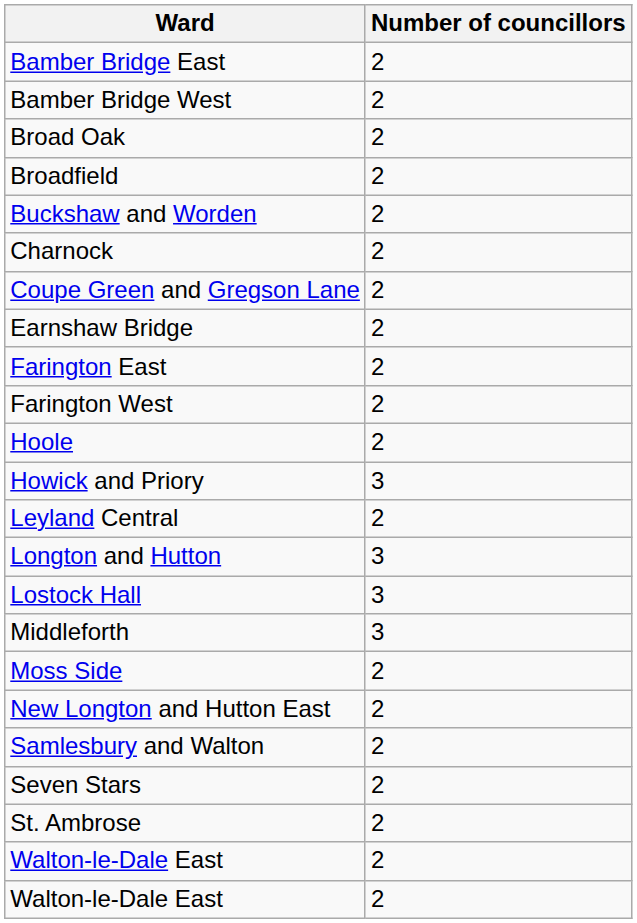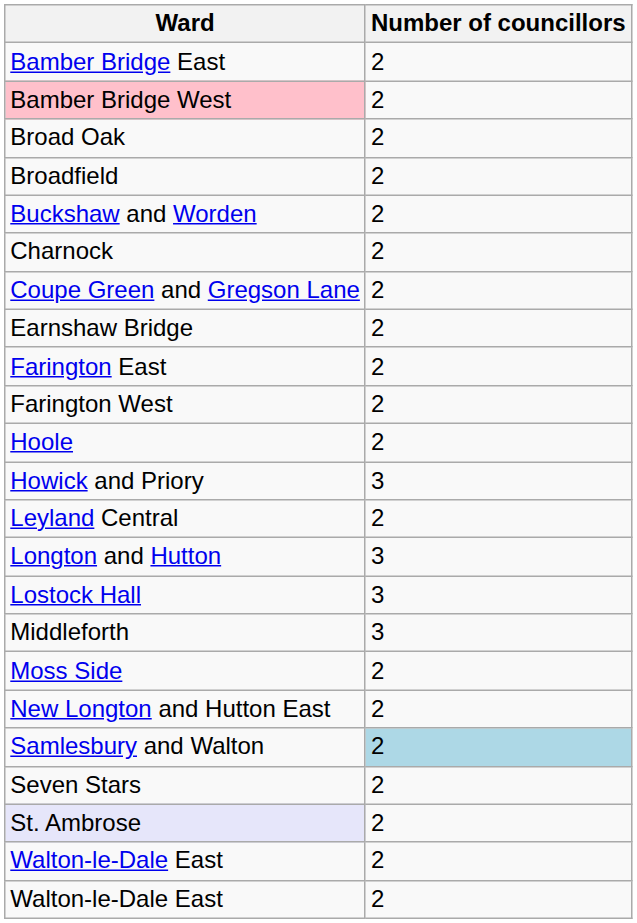(121, 99) no background -> (121, 99) pink background
(378, 746) no background -> (378, 746) lightblue background
(76, 822) no background -> (76, 822) lavender background
